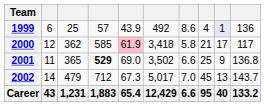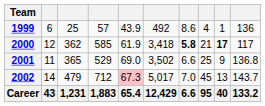(222, 28) lavender background -> (222, 28) no background
(131, 45) pink background -> (131, 45) no background
(188, 45) normal -> (188, 45) bold
(222, 45) normal -> (222, 45) bold
(103, 61) bold -> (103, 61) normal
(131, 77) no background -> (131, 77) pink background
